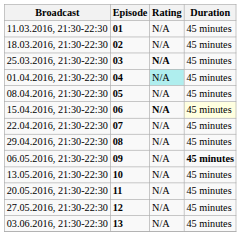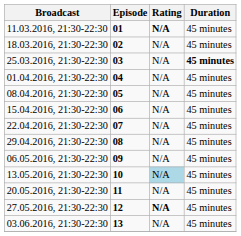(161, 28) normal -> (161, 28) bold
(161, 61) bold -> (161, 61) normal
(209, 61) normal -> (210, 61) bold
(161, 77) paleturquoise background -> (161, 77) no background
(161, 110) bold -> (161, 110) normal
(209, 110) lightyellow background -> (209, 110) no background
(210, 158) bold -> (209, 158) normal
(161, 175) no background -> (161, 175) lightblue background
(161, 207) normal -> (161, 207) bold
